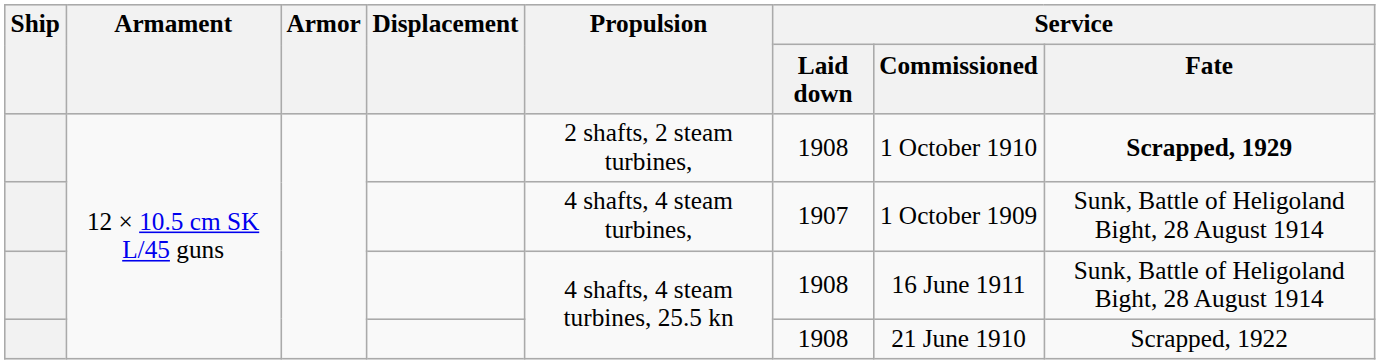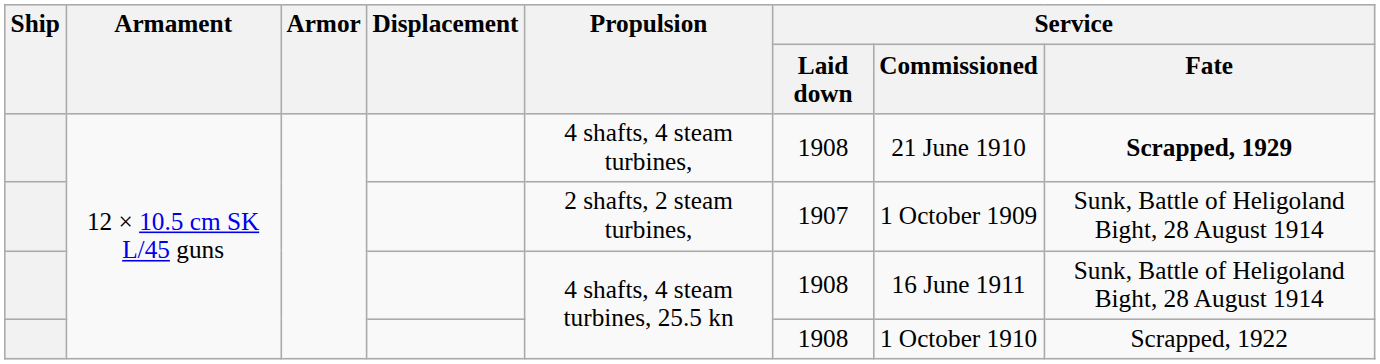(649, 147) 2 shafts, 2 steam turbines, -> (649, 147) 4 shafts, 4 steam turbines,
(959, 147) 1 October 1910 -> (959, 147) 21 June 1910
(649, 215) 4 shafts, 4 steam turbines, -> (649, 215) 2 shafts, 2 steam turbines,
(959, 338) 21 June 1910 -> (959, 338) 1 October 1910
